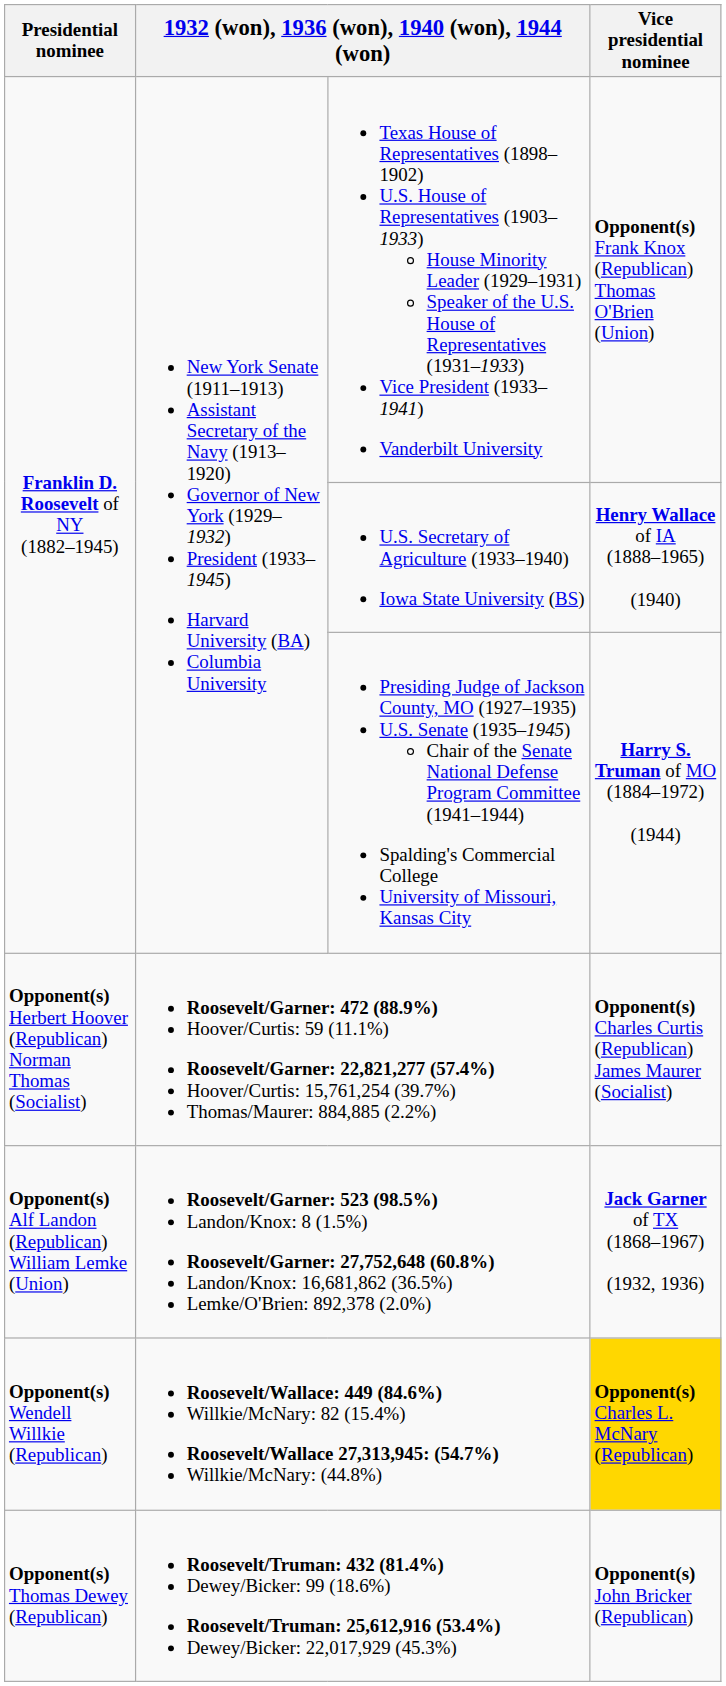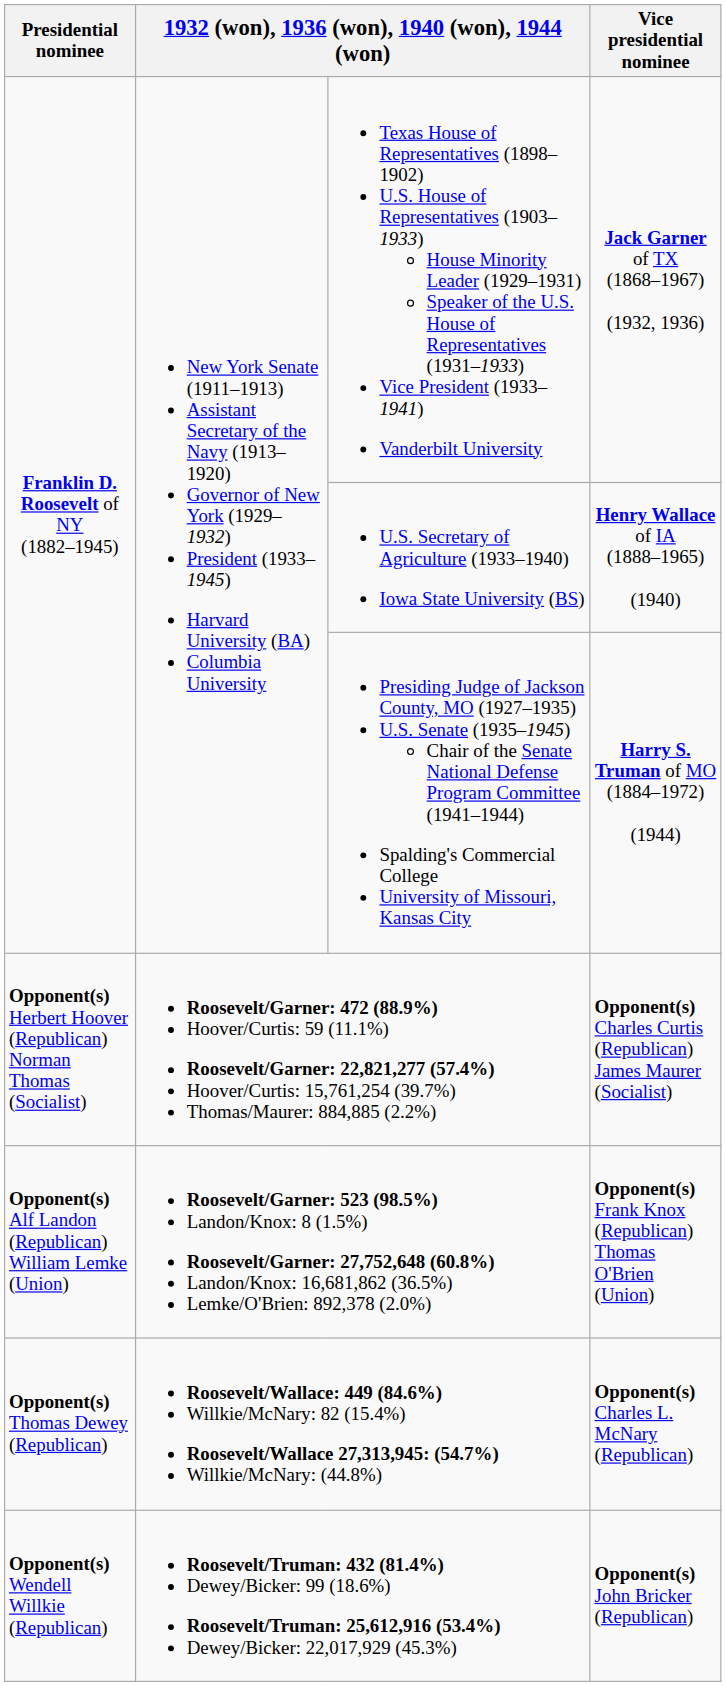(645, 279) Opponent(s) Frank Knox (Republican) Thomas O'Brien (Union) -> (656, 279) Jack Garner of TX (1868–1967) (1932, 1936)
(656, 1241) Jack Garner of TX (1868–1967) (1932, 1936) -> (645, 1241) Opponent(s) Frank Knox (Republican) Thomas O'Brien (Union)
(59, 1423) Opponent(s) Wendell Willkie (Republican) -> (68, 1423) Opponent(s) Thomas Dewey (Republican)
(645, 1423) gold background -> (645, 1423) no background
(68, 1595) Opponent(s) Thomas Dewey (Republican) -> (59, 1595) Opponent(s) Wendell Willkie (Republican)
